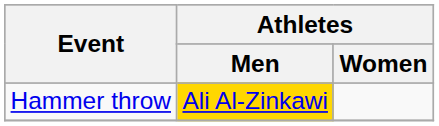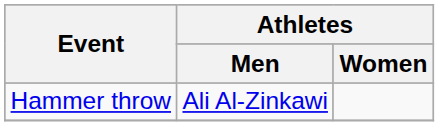(255, 102) gold background -> (255, 102) no background
